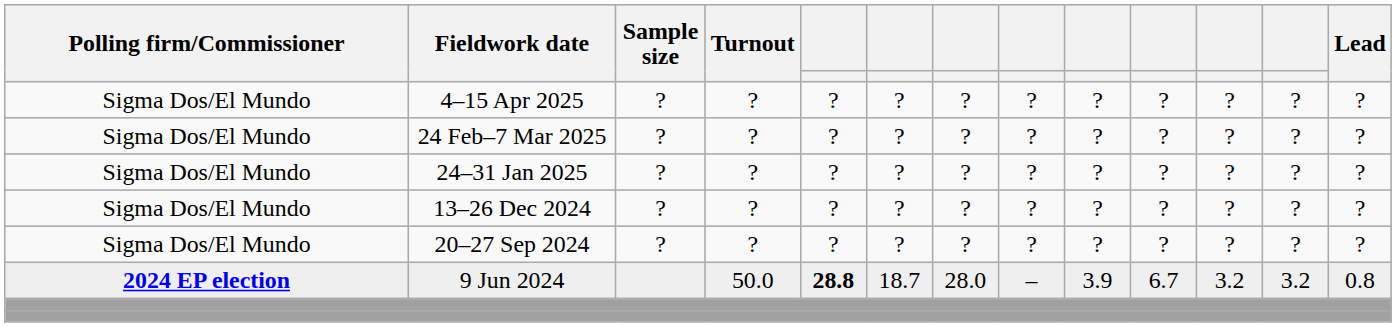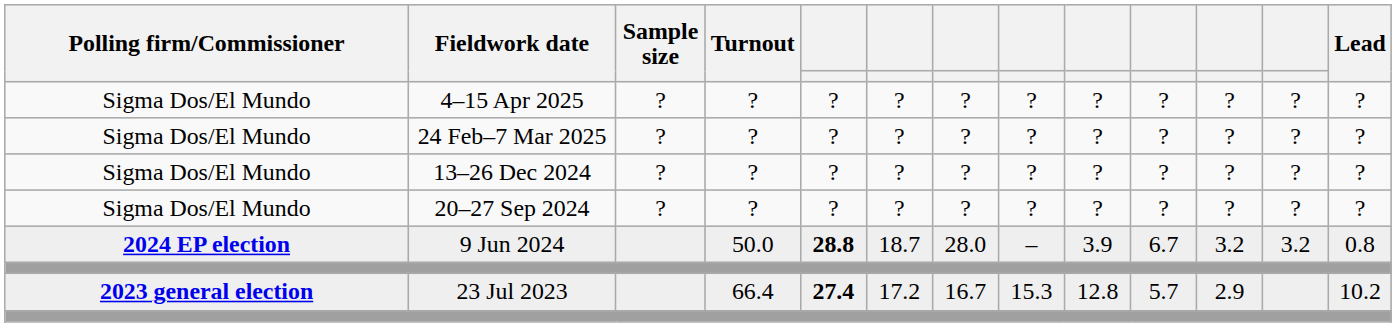- row: (207, 172)
+ row: (207, 291)
